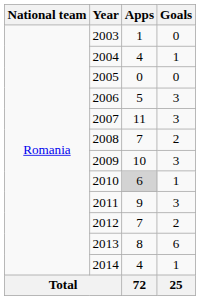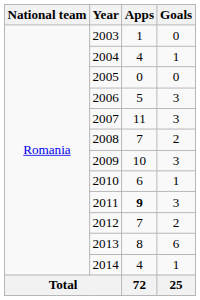(139, 181) lightgrey background -> (139, 181) no background
(139, 202) normal -> (139, 202) bold
